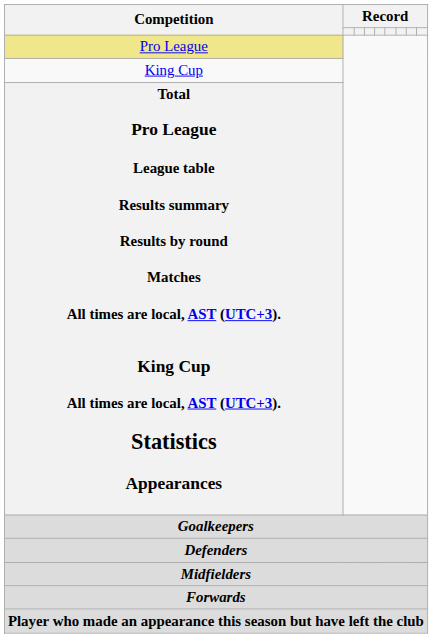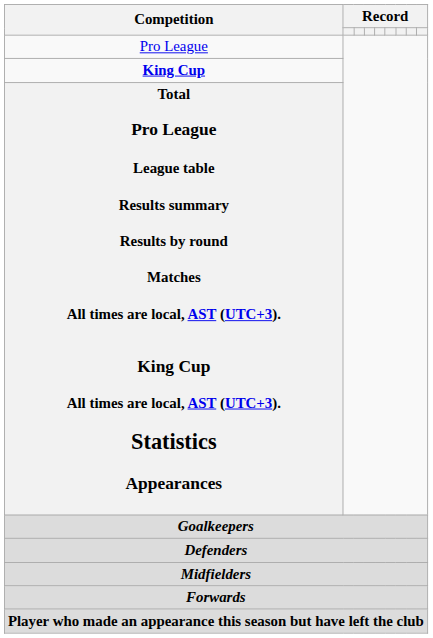(174, 46) khaki background -> (174, 46) no background
(174, 70) normal -> (174, 70) bold
